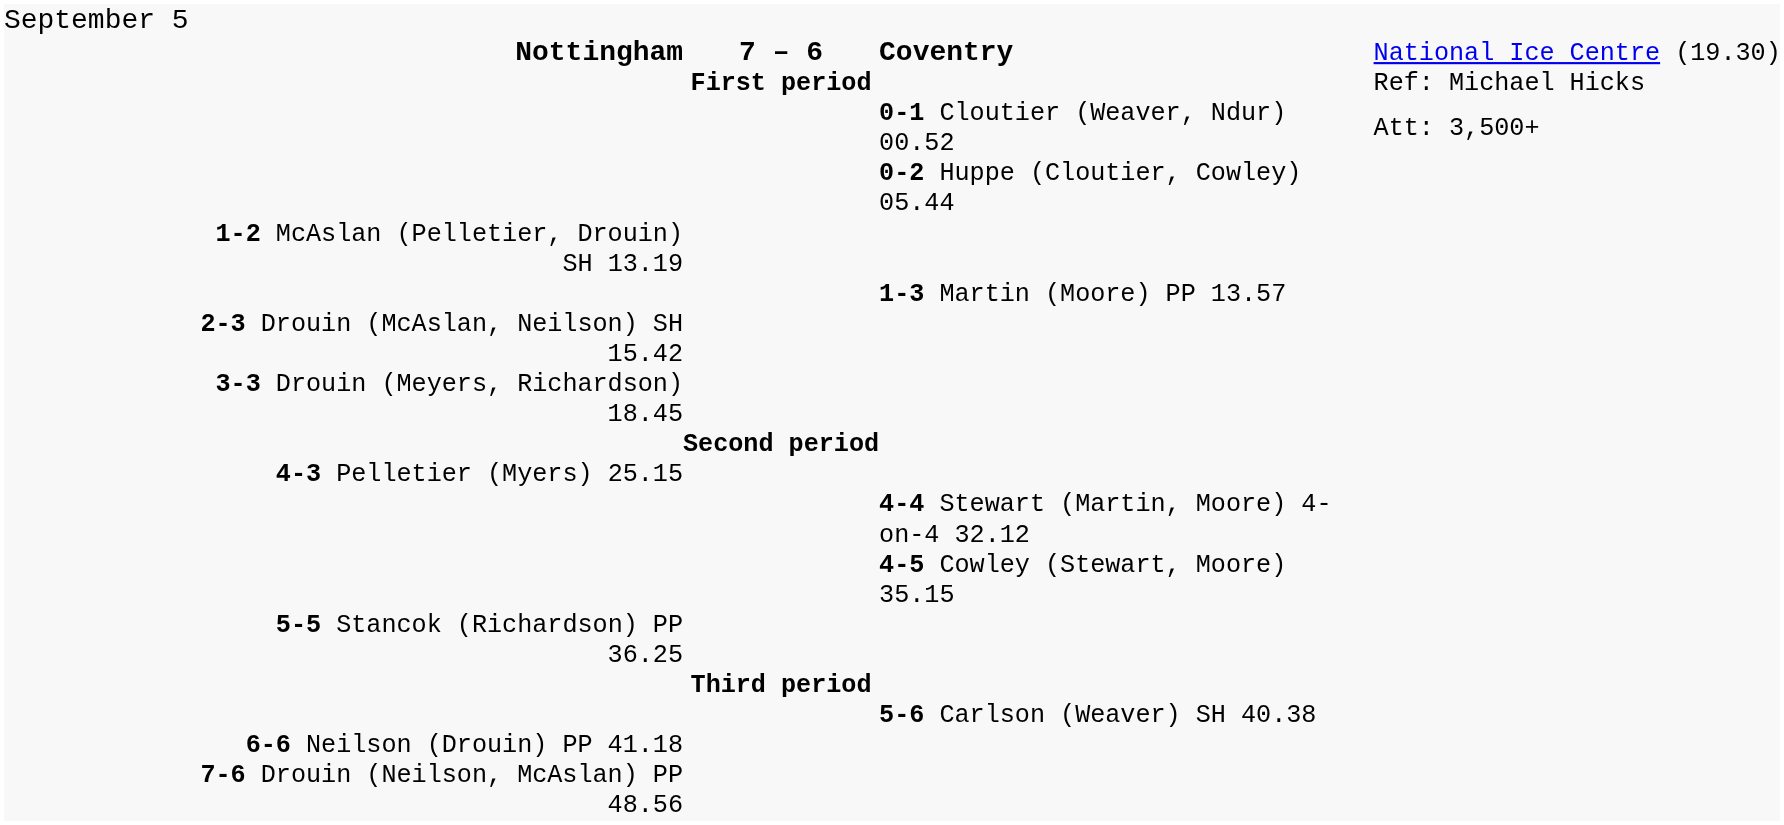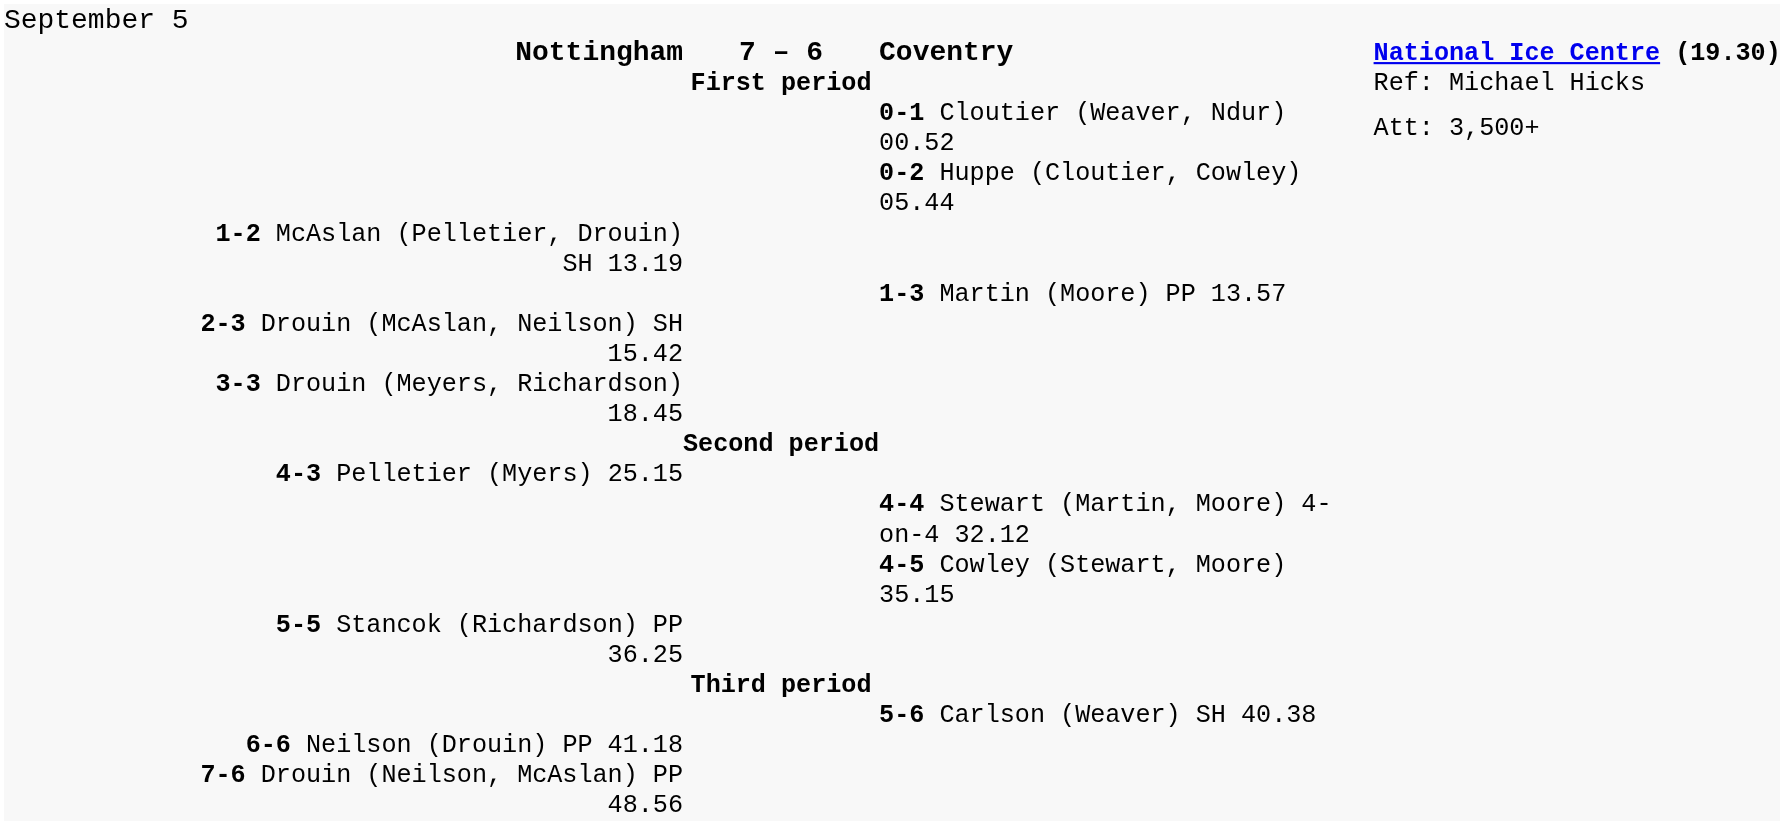(1577, 52) normal -> (1577, 52) bold
